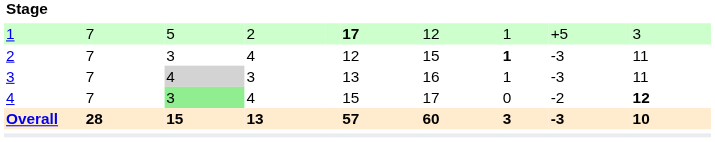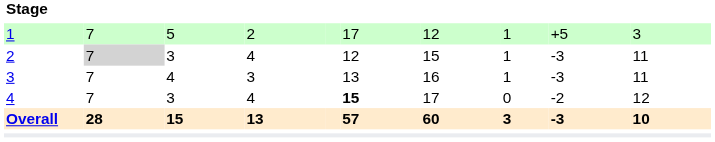(351, 34) bold -> (351, 34) normal
(90, 55) no background -> (90, 55) lightgrey background
(507, 55) bold -> (507, 55) normal
(170, 76) lightgrey background -> (170, 76) no background
(170, 97) lightgreen background -> (170, 97) no background
(351, 97) normal -> (351, 97) bold
(641, 97) bold -> (641, 97) normal
